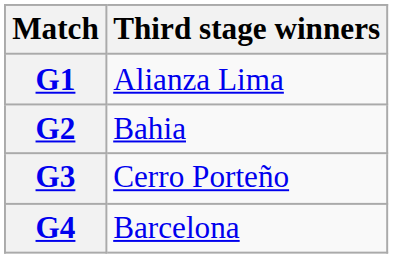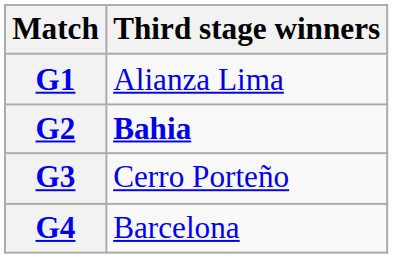(150, 128) normal -> (152, 128) bold
